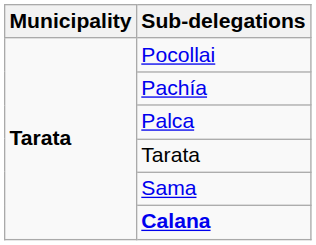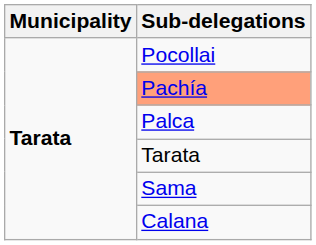(174, 88) no background -> (174, 88) lightsalmon background
(176, 222) bold -> (175, 222) normal
